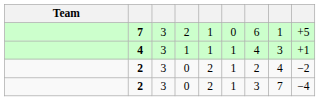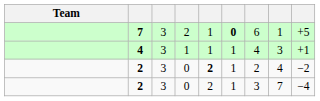(233, 31) normal -> (233, 31) bold
(210, 68) normal -> (210, 68) bold
